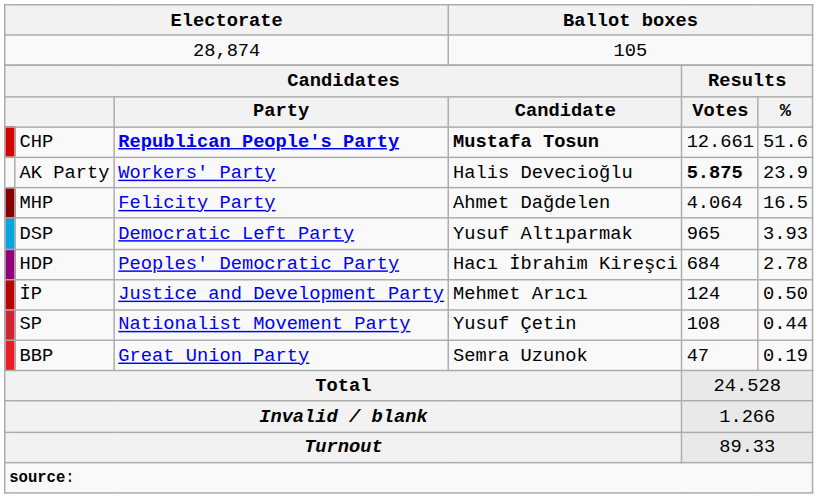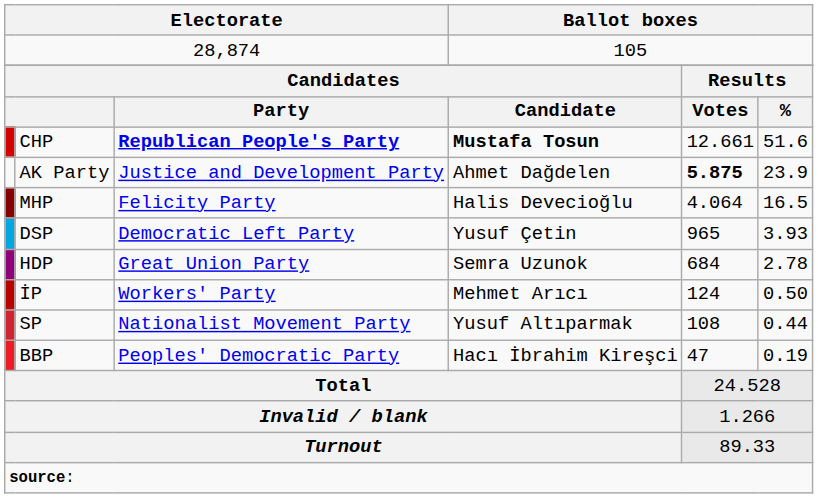(197, 173) Workers' Party -> (281, 173) Justice and Development Party
(543, 173) Halis Devecioğlu -> (532, 173) Ahmet Dağdelen
(532, 203) Ahmet Dağdelen -> (543, 203) Halis Devecioğlu
(543, 234) Yusuf Altıparmak -> (515, 234) Yusuf Çetin
(259, 264) Peoples' Democratic Party -> (214, 264) Great Union Party
(565, 264) Hacı İbrahim Kireşci -> (520, 264) Semra Uzunok
(281, 295) Justice and Development Party -> (197, 295) Workers' Party
(515, 325) Yusuf Çetin -> (543, 325) Yusuf Altıparmak
(214, 356) Great Union Party -> (259, 356) Peoples' Democratic Party
(520, 356) Semra Uzunok -> (565, 356) Hacı İbrahim Kireşci
